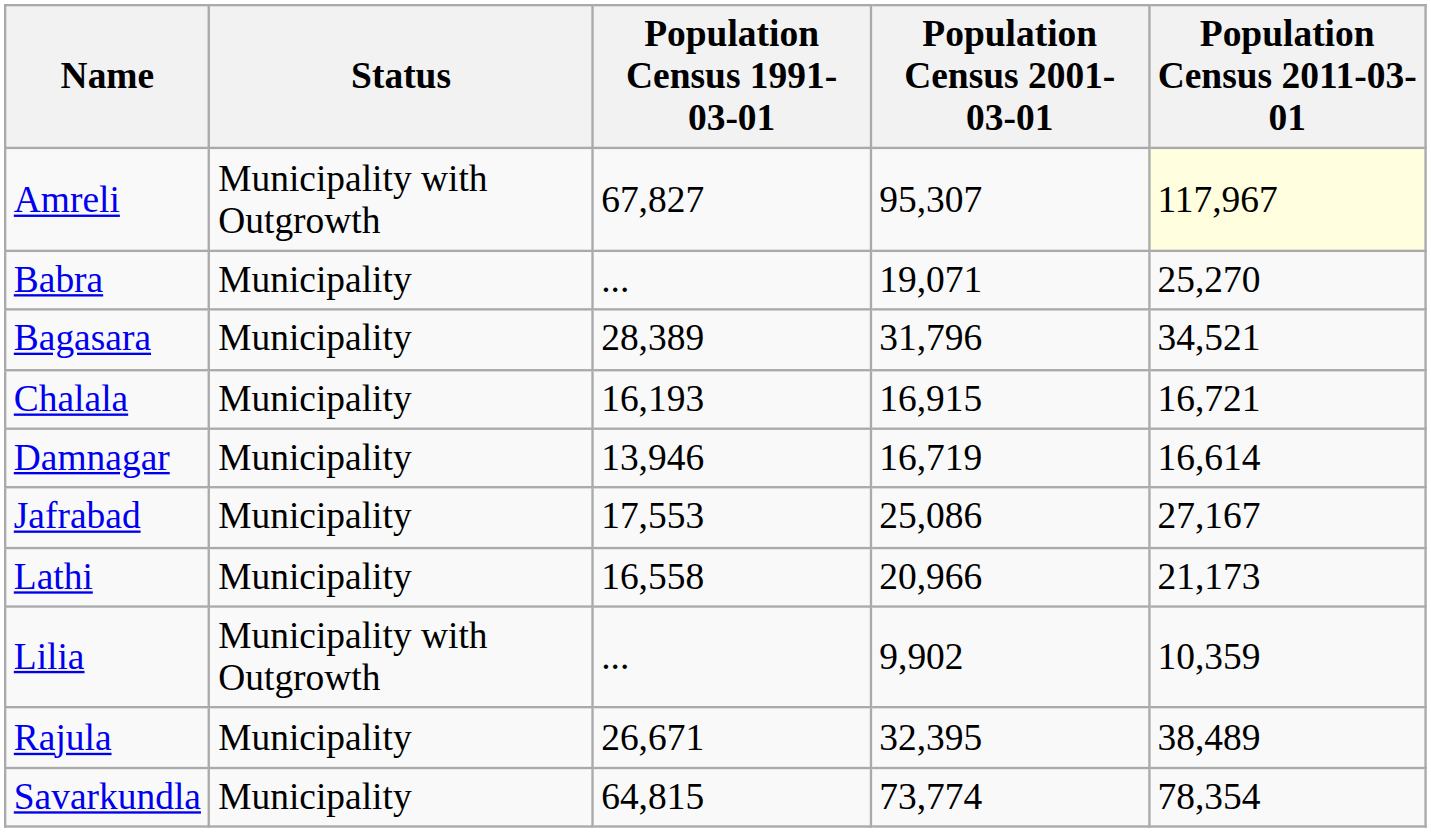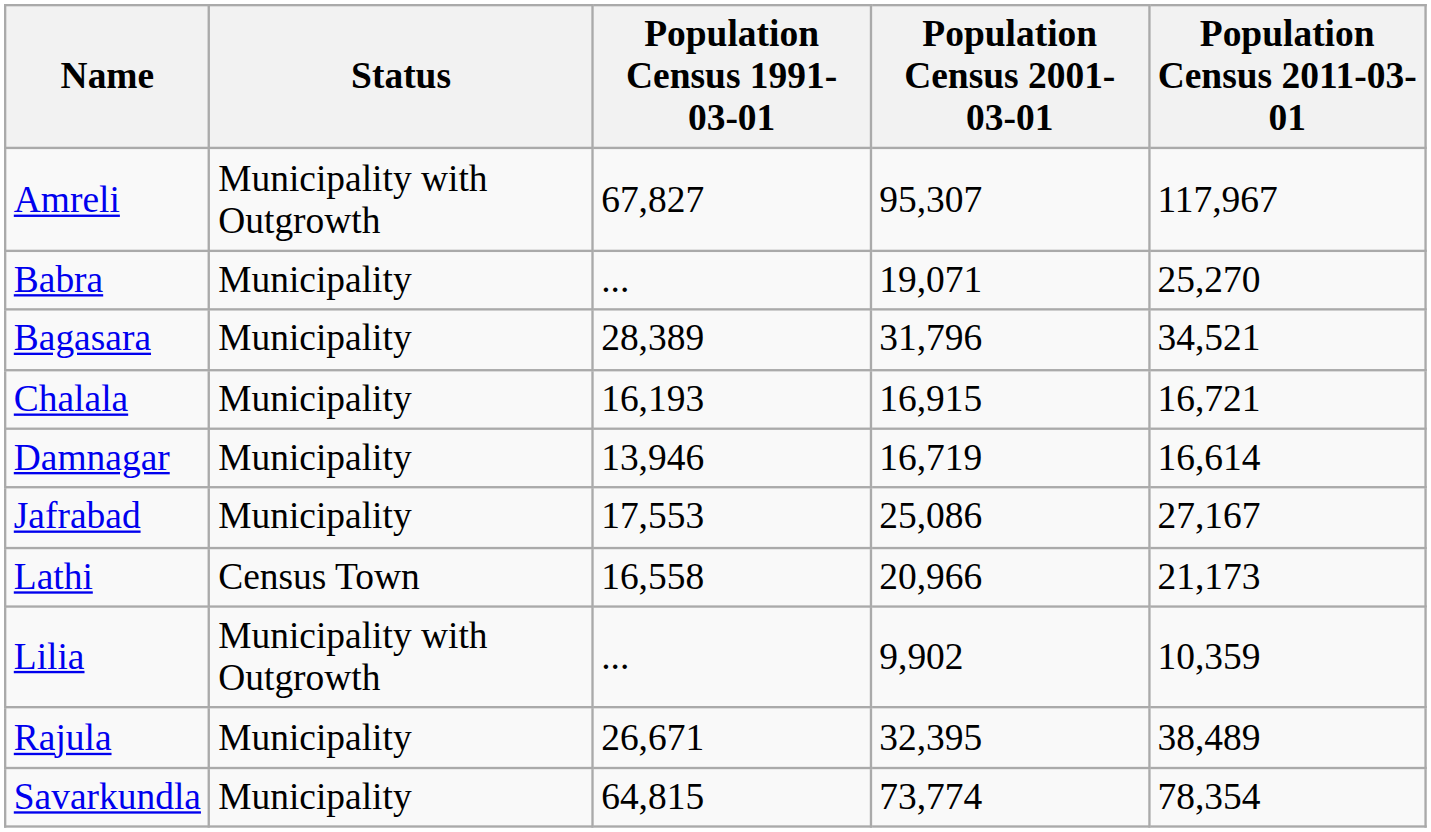(1218, 198) lightyellow background -> (1218, 198) no background
(315, 576) Municipality -> (319, 576) Census Town
